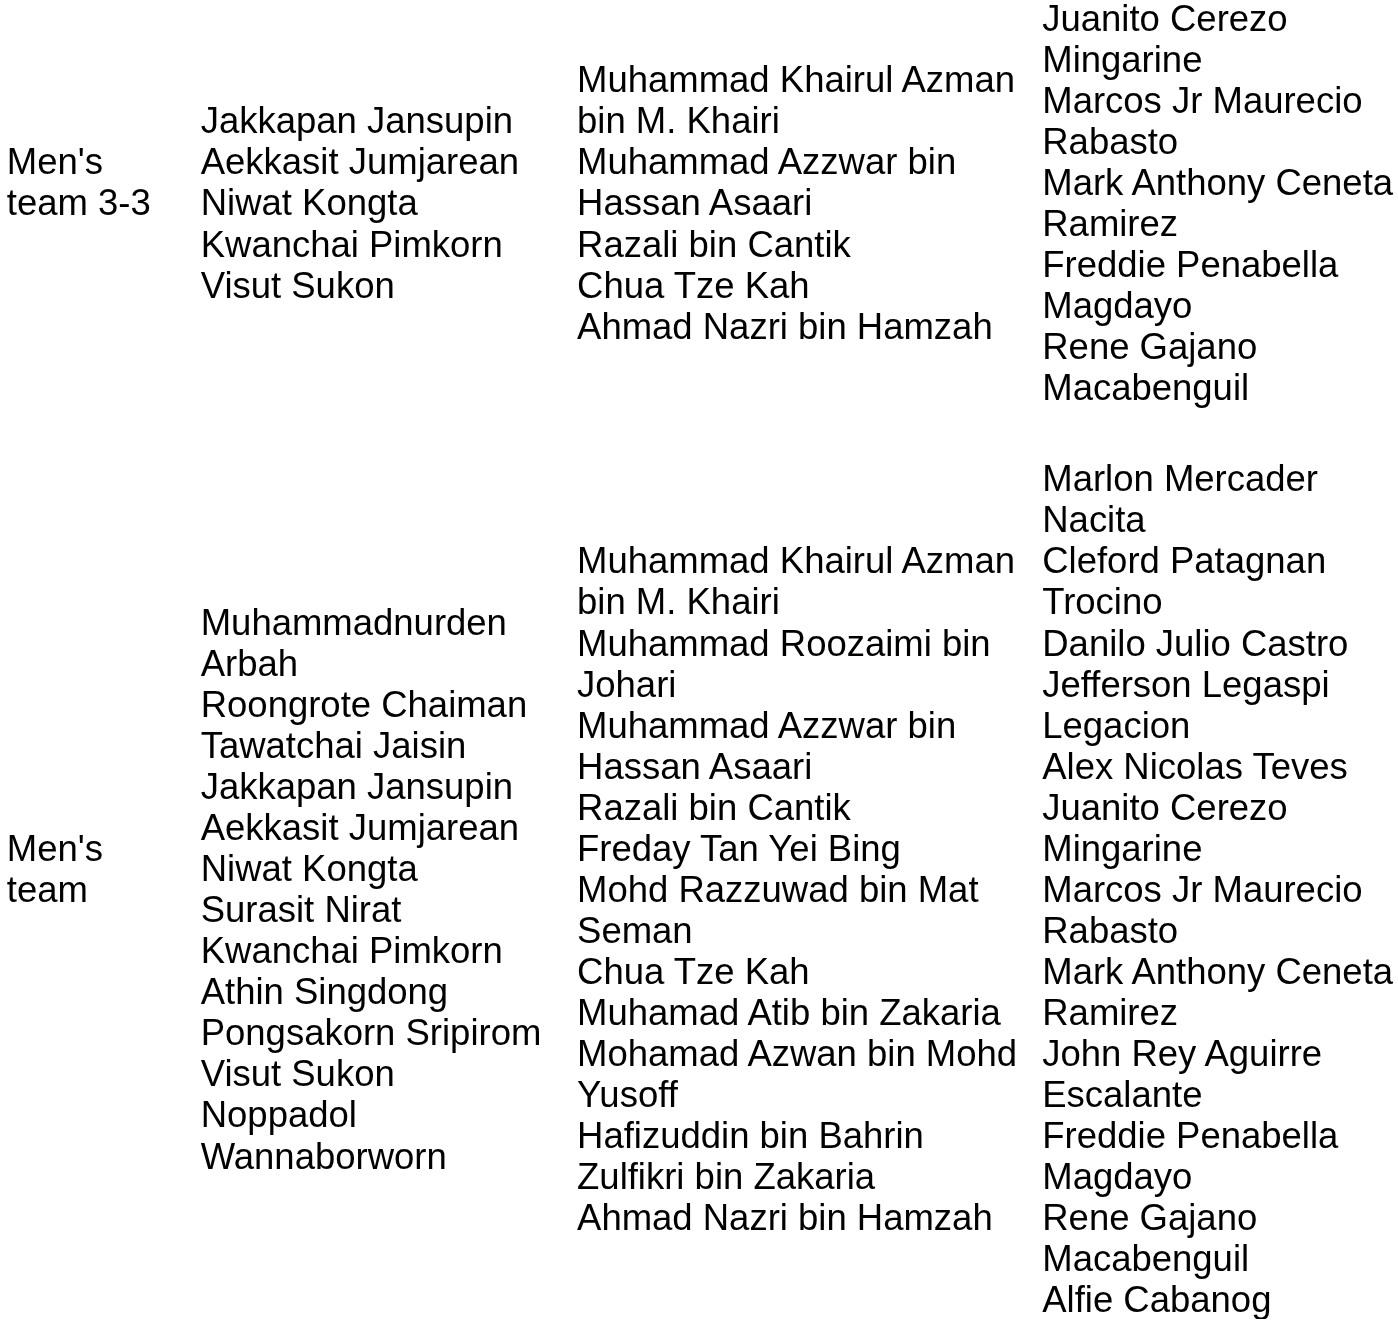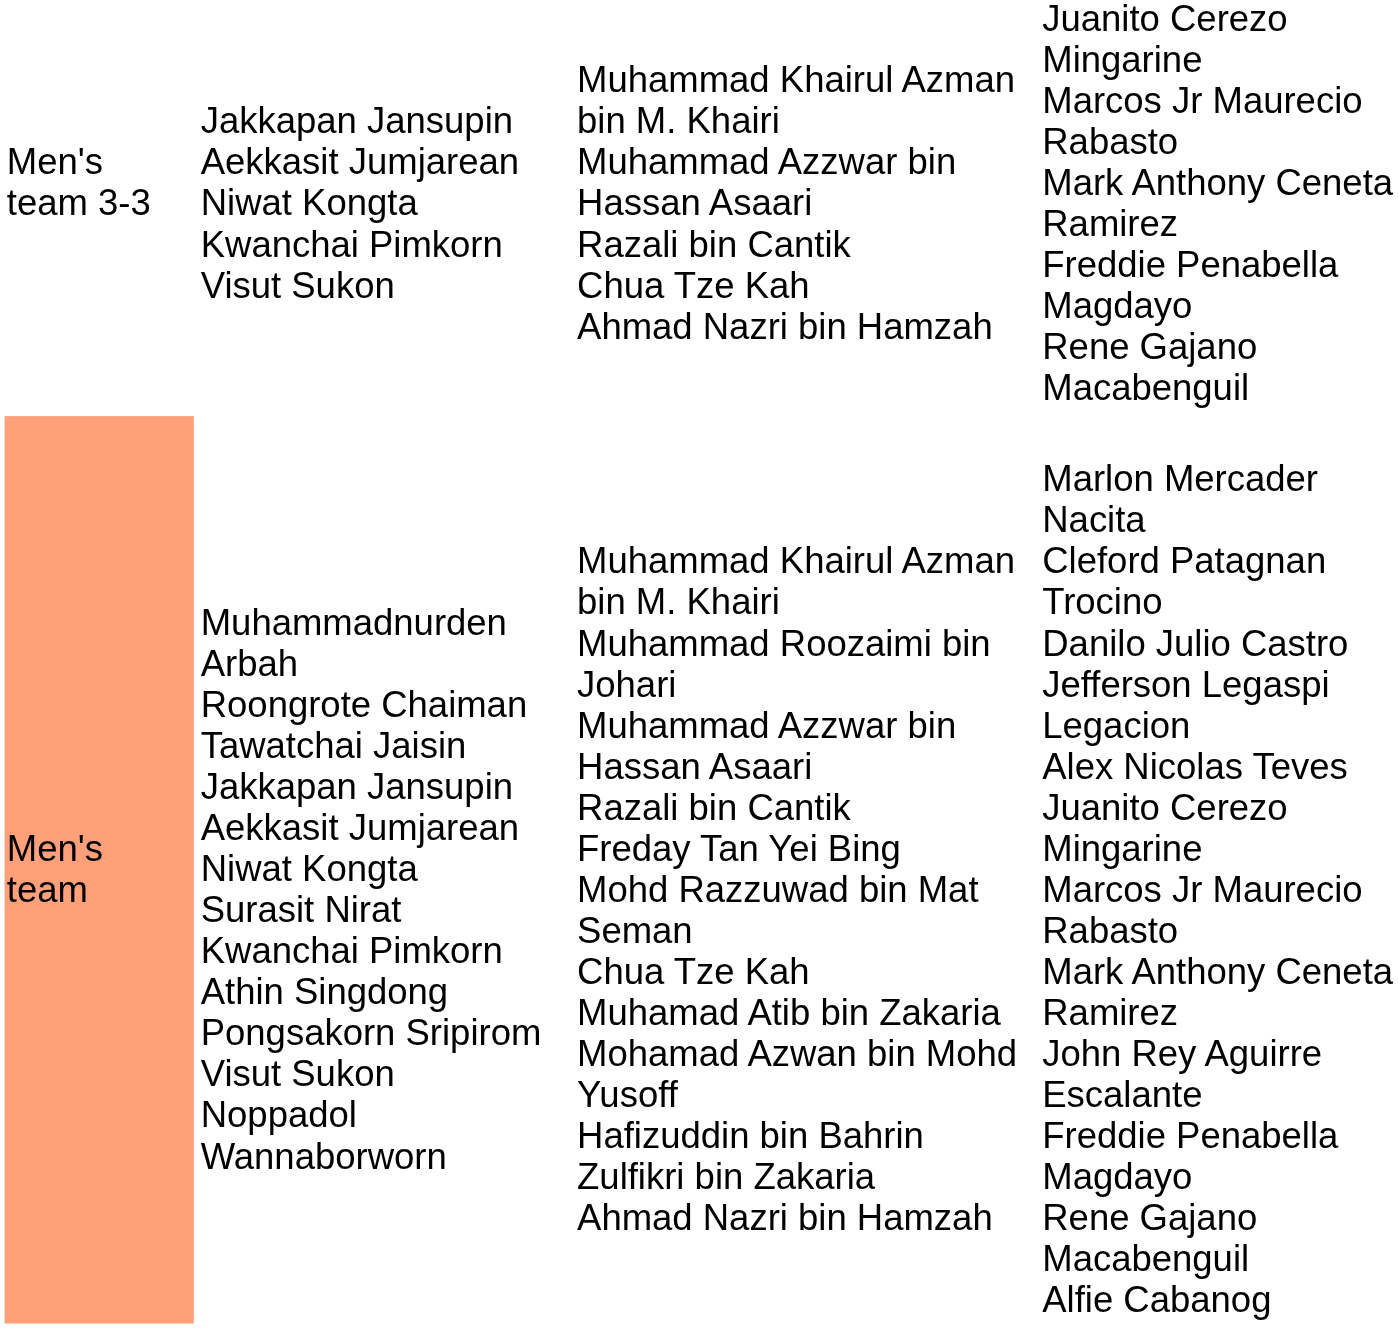(55, 869) no background -> (55, 869) lightsalmon background
